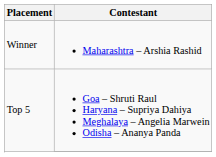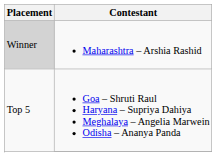(22, 44) no background -> (22, 44) lightgrey background
